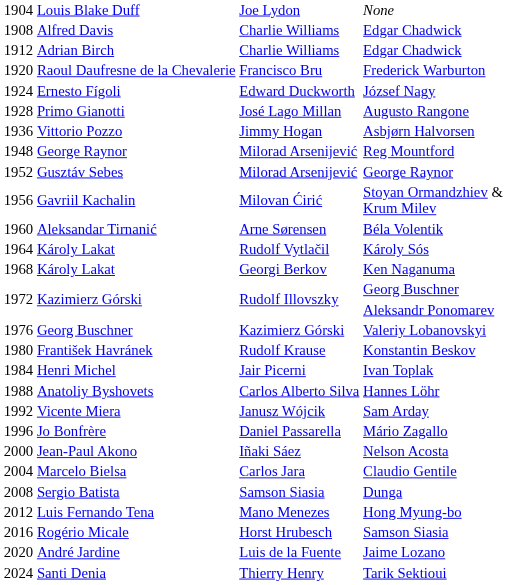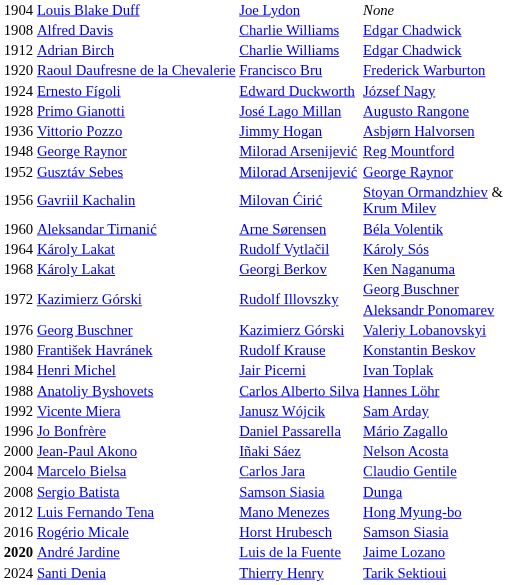(18, 552) normal -> (18, 552) bold
